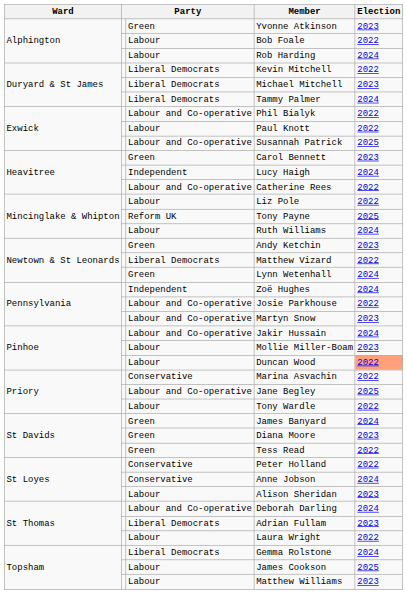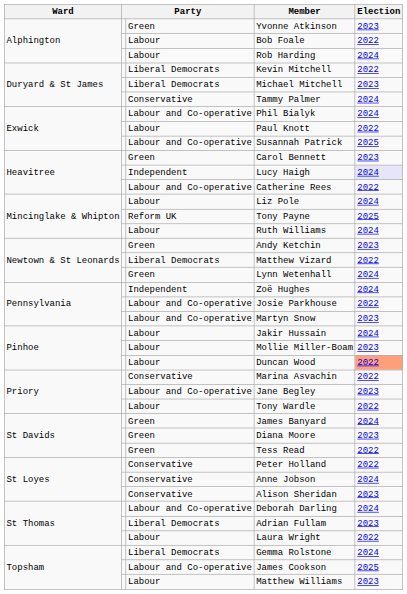(174, 99) Liberal Democrats -> (160, 99) Conservative
(368, 114) 2022 -> (368, 114) 2024
(368, 172) no background -> (368, 172) lavender background
(368, 202) 2022 -> (368, 202) 2024
(190, 333) Labour and Co-operative -> (144, 333) Labour
(368, 392) 2025 -> (368, 392) 2023
(144, 494) Labour -> (160, 494) Conservative
(144, 567) Labour -> (190, 567) Labour and Co-operative
